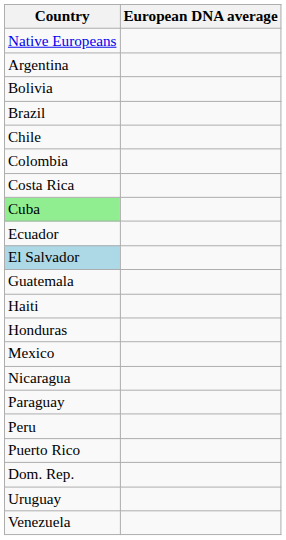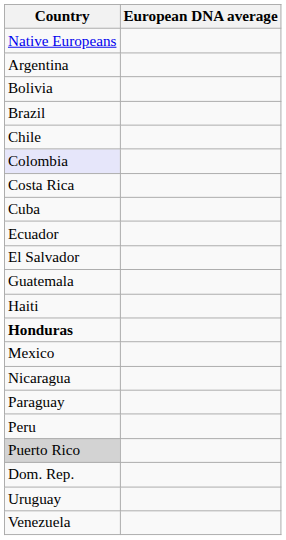(38, 161) no background -> (38, 161) lavender background
(24, 209) lightgreen background -> (24, 209) no background
(44, 257) lightblue background -> (44, 257) no background
(38, 329) normal -> (41, 329) bold
(44, 450) no background -> (44, 450) lightgrey background
